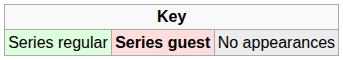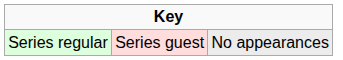(163, 42) bold -> (160, 42) normal
